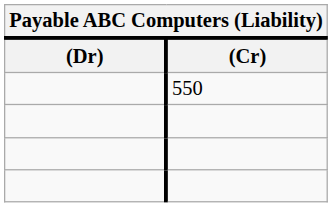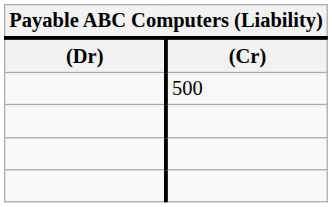(187, 88) 550 -> (187, 88) 500
